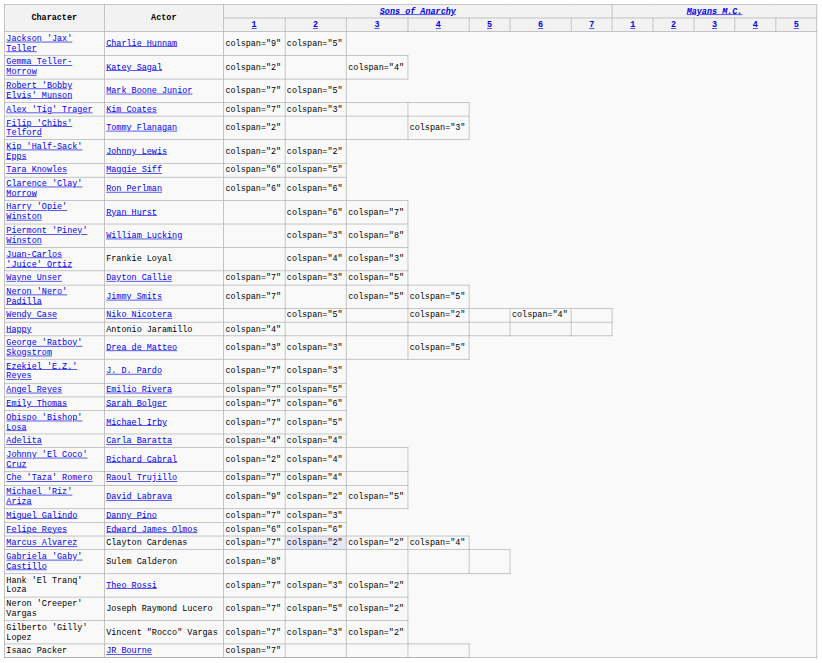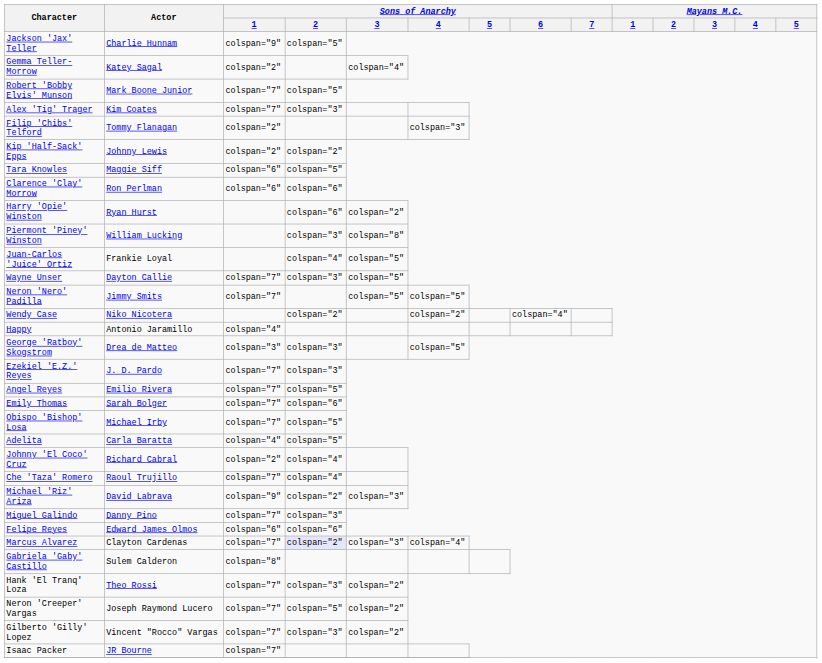(376, 212) colspan="7" -> (376, 212) colspan="2"
(376, 259) colspan="3" -> (376, 259) colspan="5"
(315, 315) colspan="5" -> (315, 315) colspan="2"
(315, 441) colspan="4" -> (315, 441) colspan="5"
(376, 497) colspan="5" -> (376, 497) colspan="3"
(376, 543) colspan="2" -> (376, 543) colspan="3"
